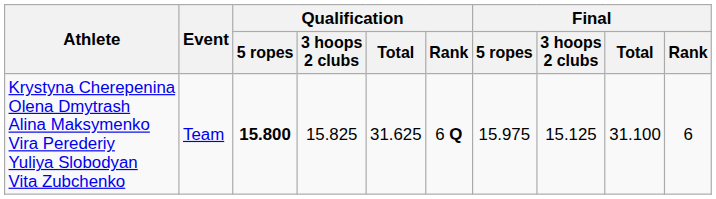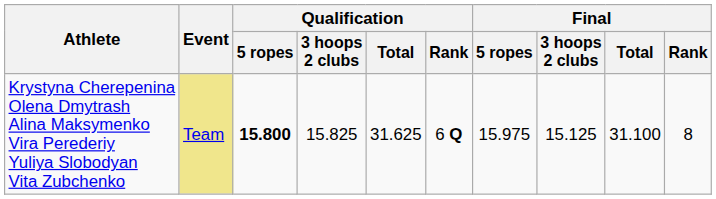(204, 134) no background -> (204, 134) khaki background
(688, 134) 6 -> (688, 134) 8
